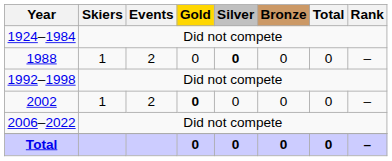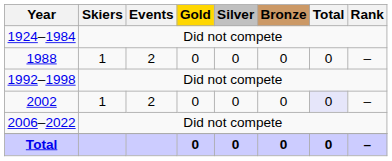(236, 58) bold -> (236, 58) normal
(195, 101) bold -> (195, 101) normal
(329, 101) no background -> (329, 101) lavender background
